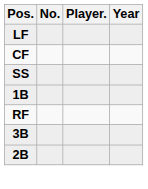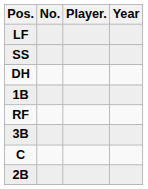- row: (21, 54)
+ row: (21, 74)
+ row: (21, 154)
